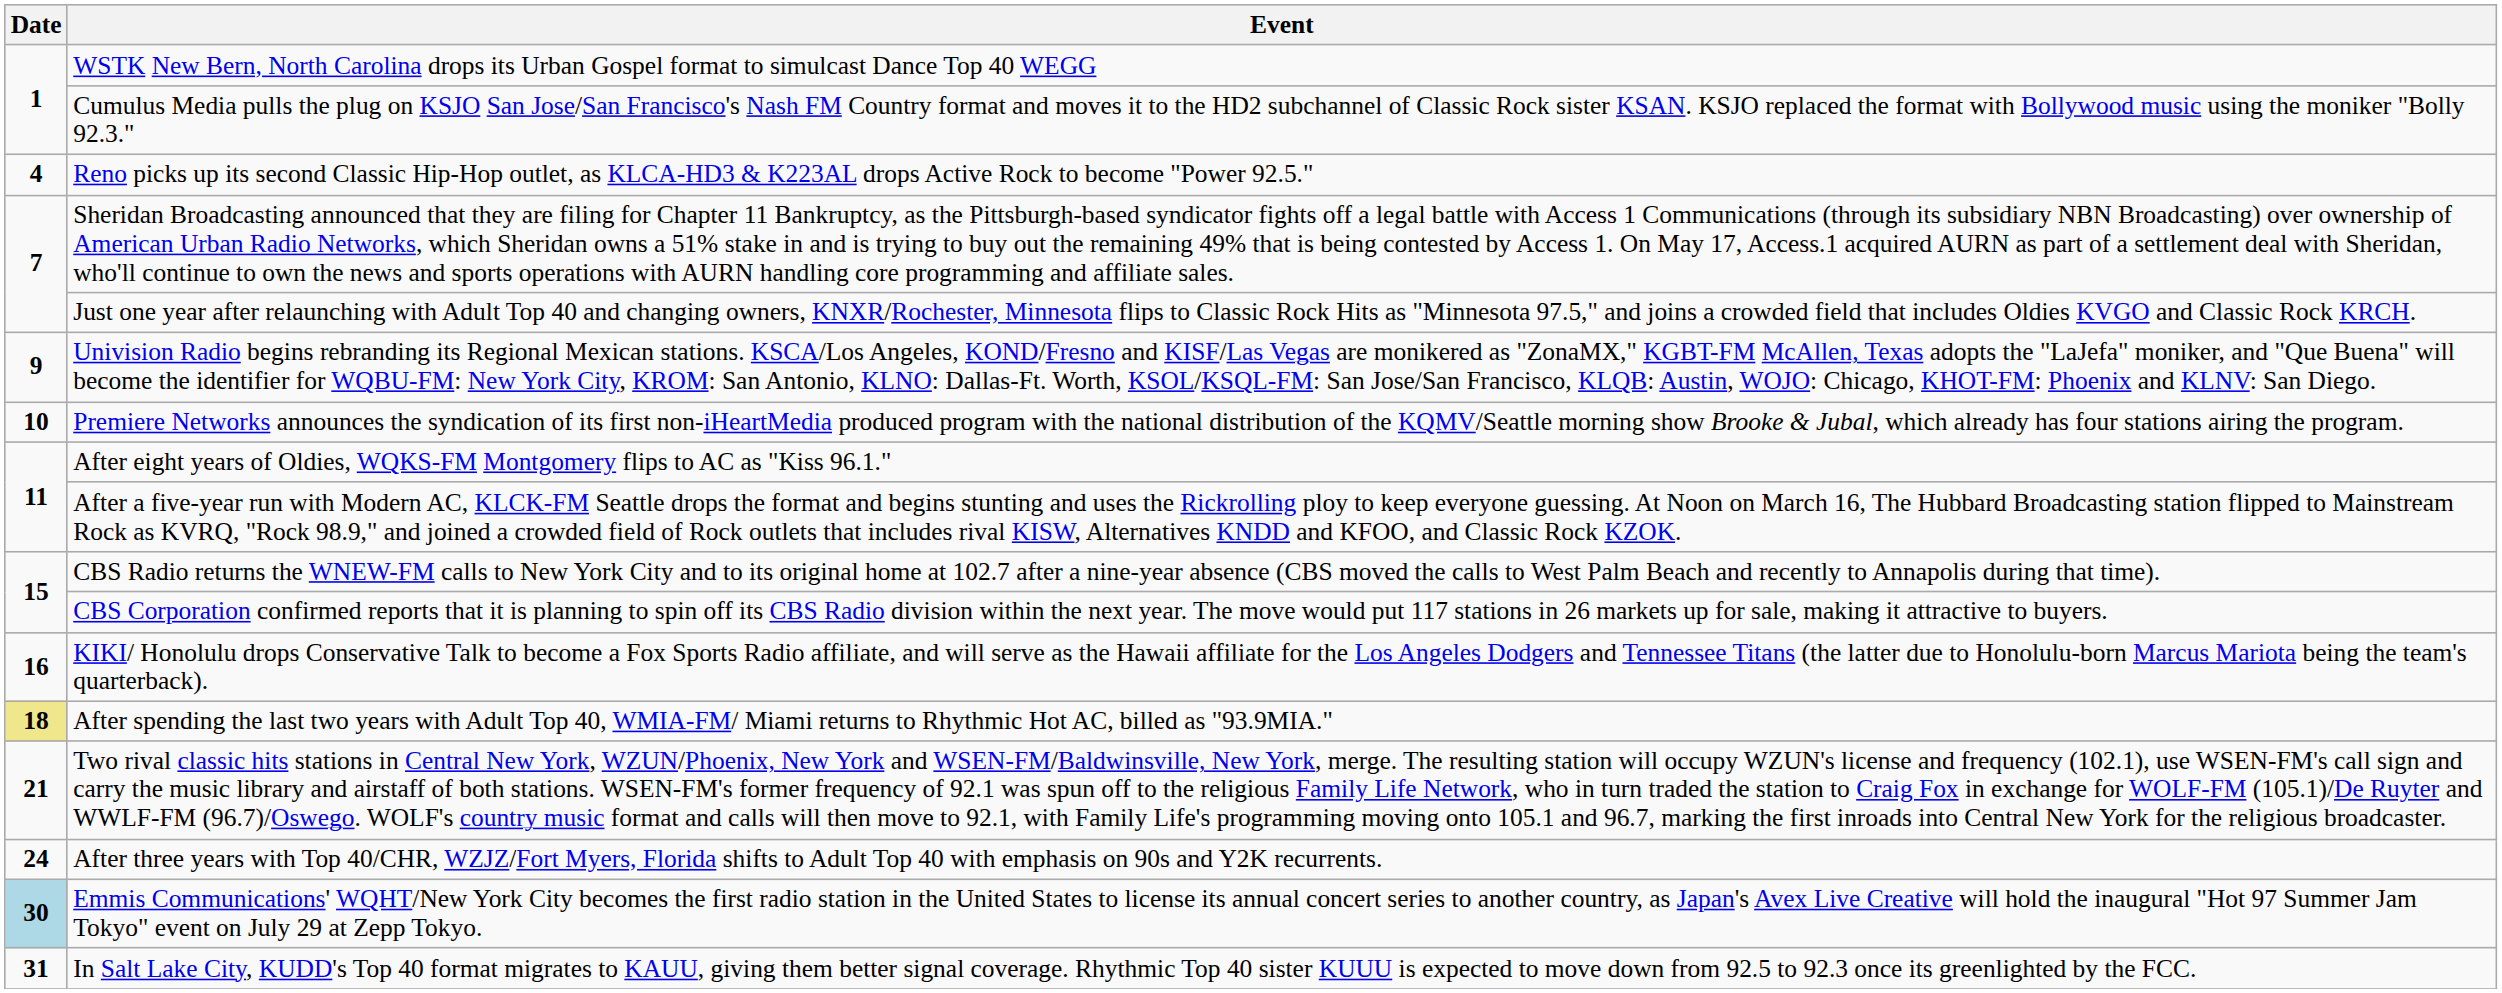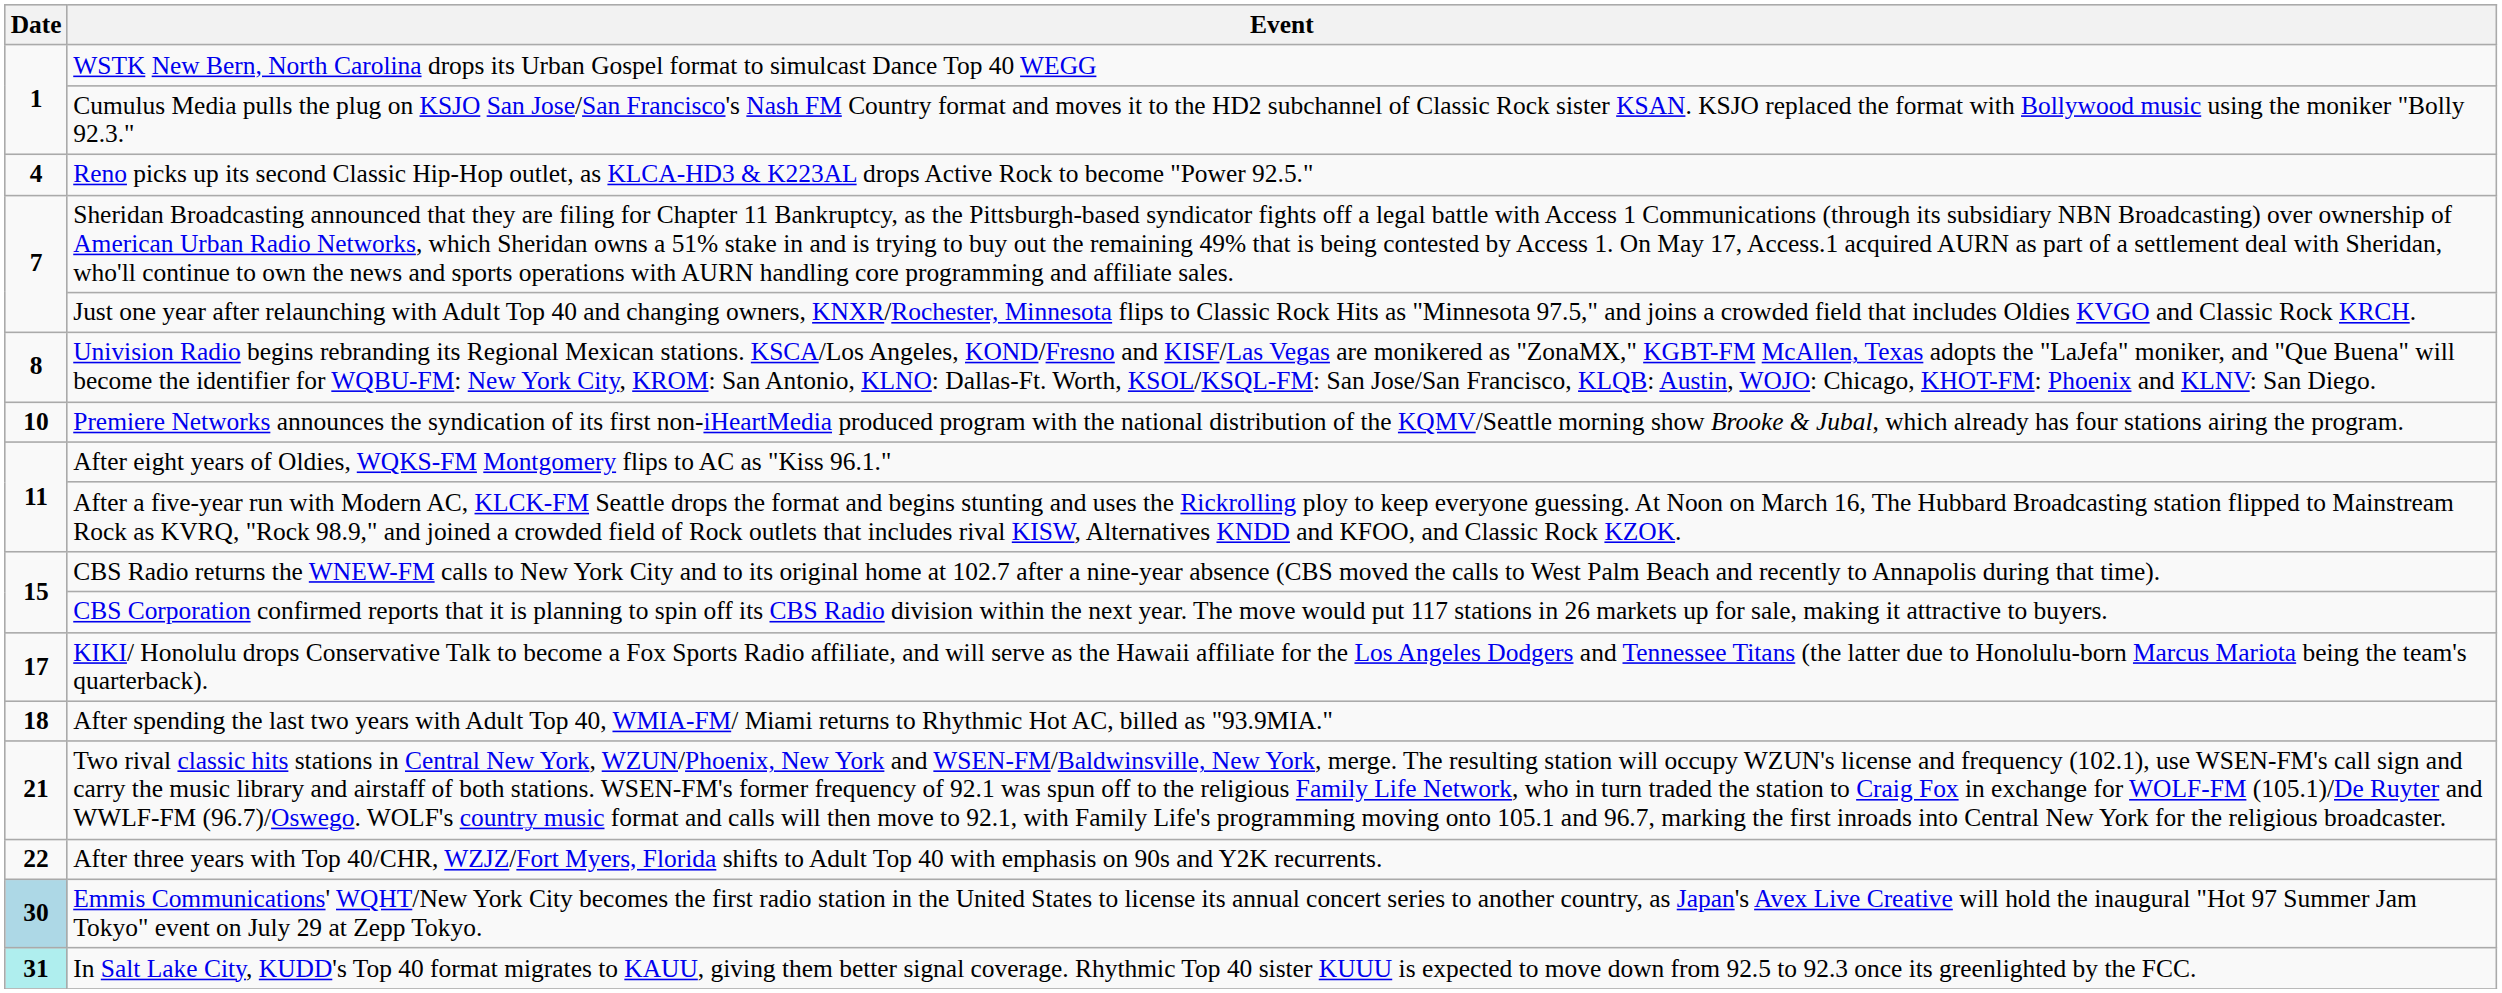(36, 366) 9 -> (36, 366) 8
(36, 666) 16 -> (36, 666) 17
(36, 720) khaki background -> (36, 720) no background
(36, 858) 24 -> (36, 858) 22
(36, 968) no background -> (36, 968) paleturquoise background
